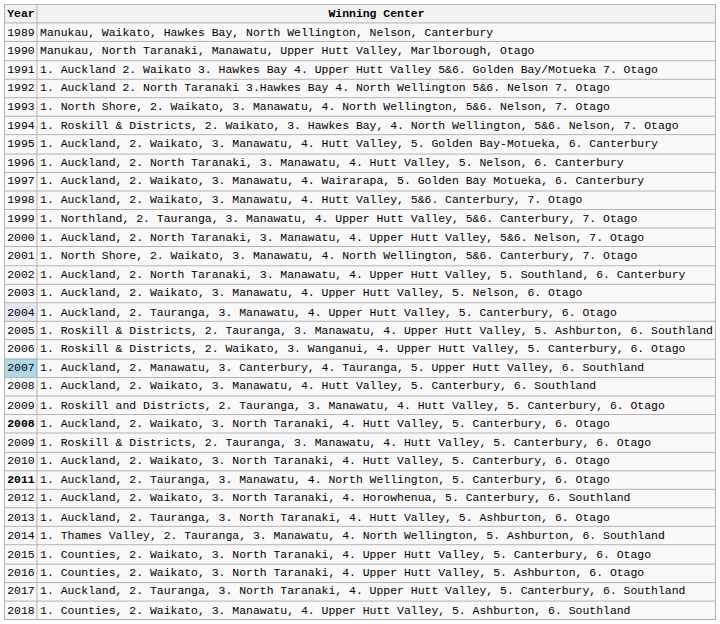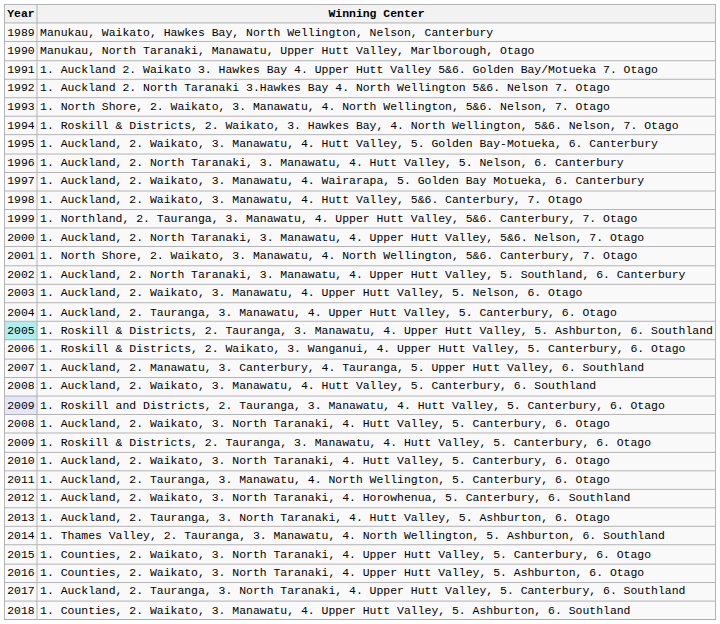(21, 312) lavender background -> (21, 312) no background
(21, 331) no background -> (21, 331) paleturquoise background
(21, 368) lightblue background -> (21, 368) no background
(21, 405) no background -> (21, 405) lavender background
(21, 424) bold -> (21, 424) normal
(21, 480) bold -> (21, 480) normal
